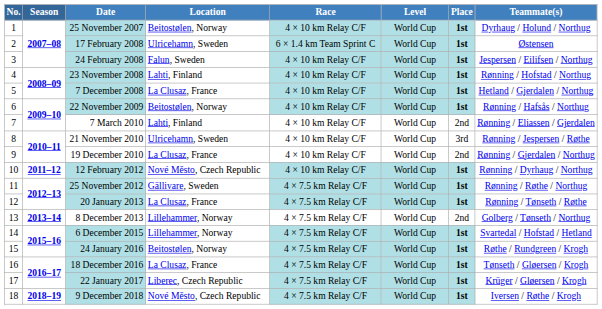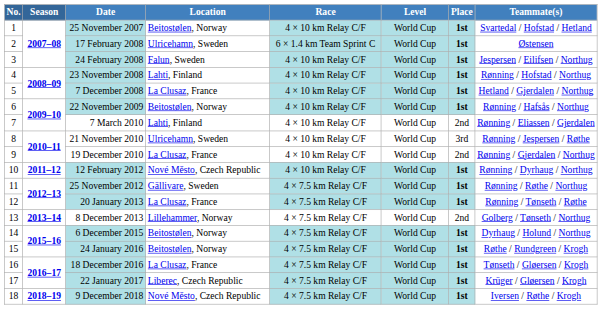(536, 28) Dyrhaug / Holund / Northug -> (536, 28) Svartedal / Hofstad / Hetland
(190, 233) Lillehammer, Norway -> (187, 233) Beitostølen, Norway
(536, 233) Svartedal / Hofstad / Hetland -> (536, 233) Dyrhaug / Holund / Northug
